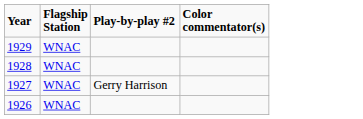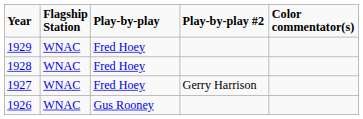+ column: (127, 20)
